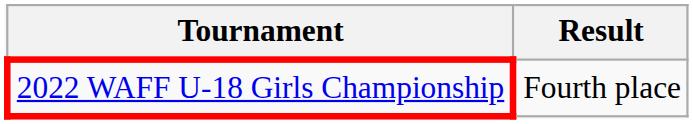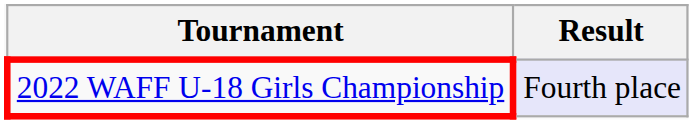(602, 86) no background -> (602, 86) lavender background
